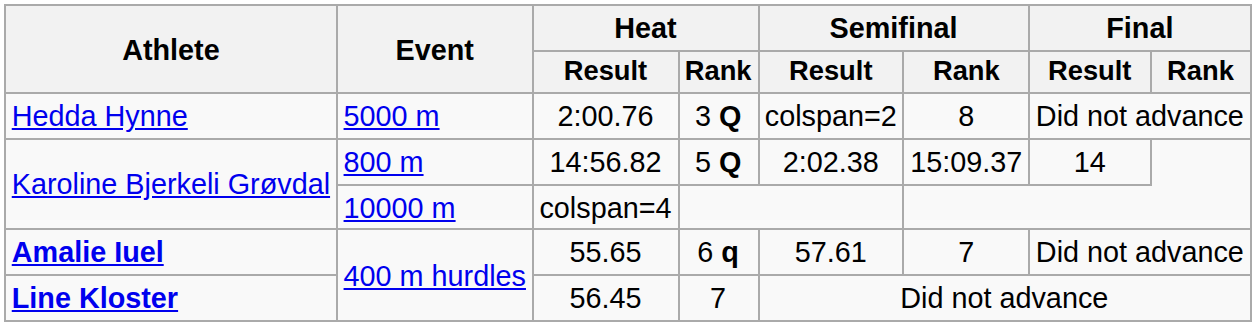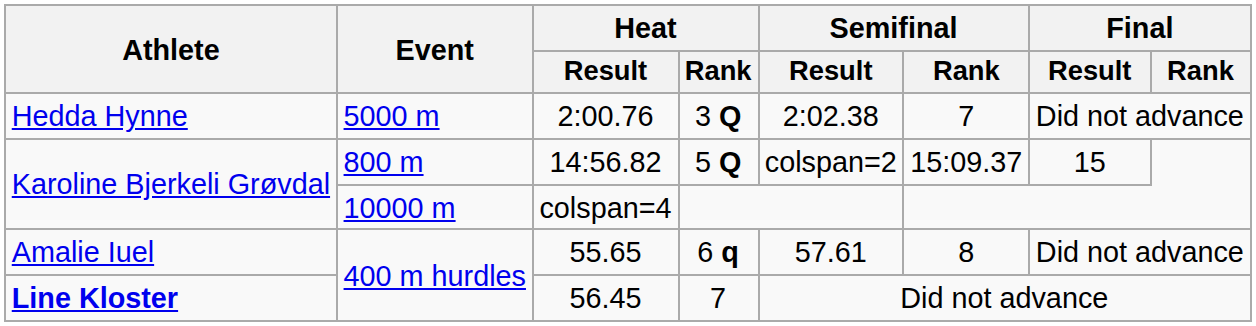(831, 117) colspan=2 -> (831, 117) 2:02.38
(966, 117) 8 -> (966, 117) 7
(831, 162) 2:02.38 -> (831, 162) colspan=2
(1090, 162) 14 -> (1090, 162) 15
(88, 253) bold -> (83, 253) normal
(966, 253) 7 -> (966, 253) 8
